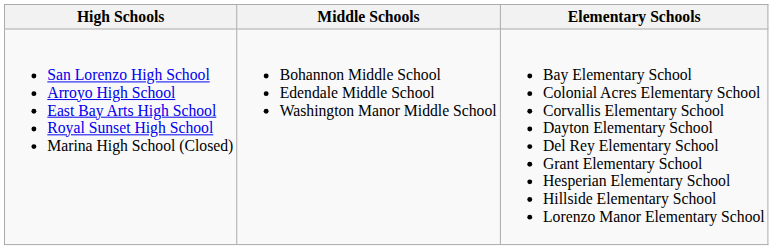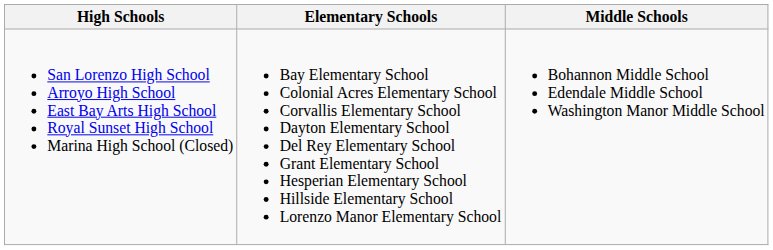columns swapped: (369, 16) <-> (634, 16)
